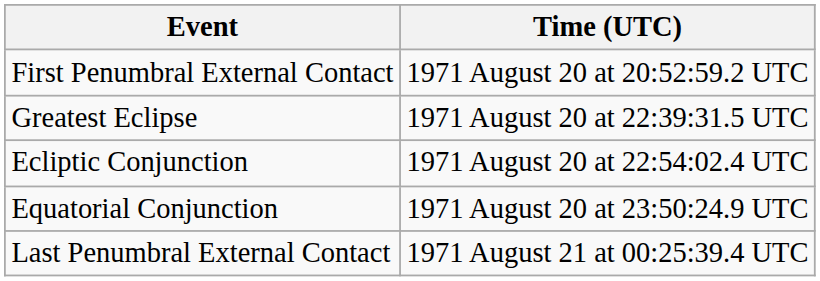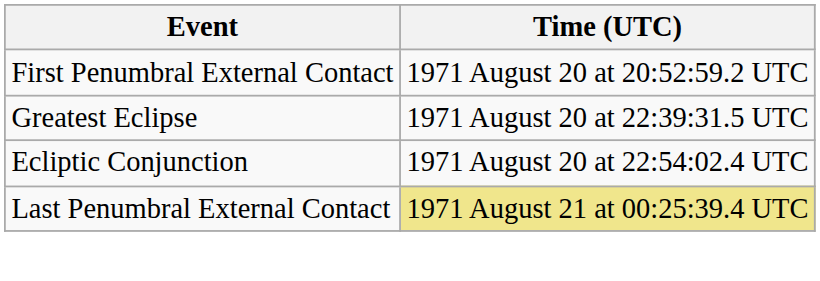- row: (145, 207)
(608, 252) no background -> (608, 207) khaki background
